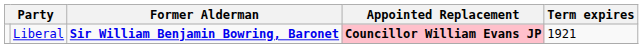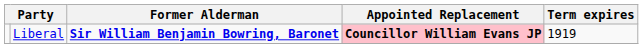(562, 34) 1921 -> (562, 34) 1919
